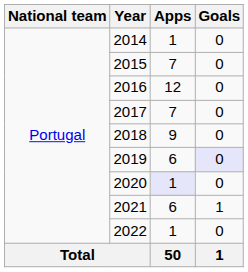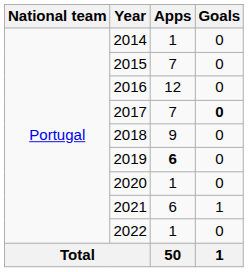(219, 111) normal -> (219, 111) bold
(173, 159) normal -> (173, 159) bold
(219, 159) lavender background -> (219, 159) no background
(173, 183) lavender background -> (173, 183) no background
